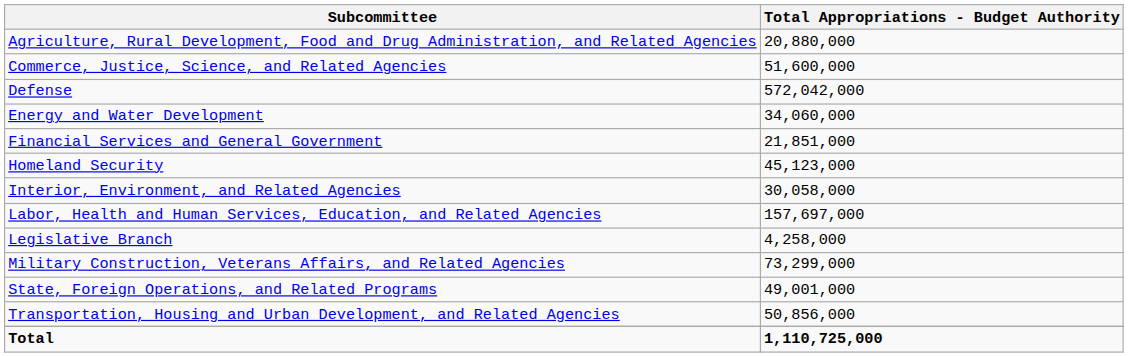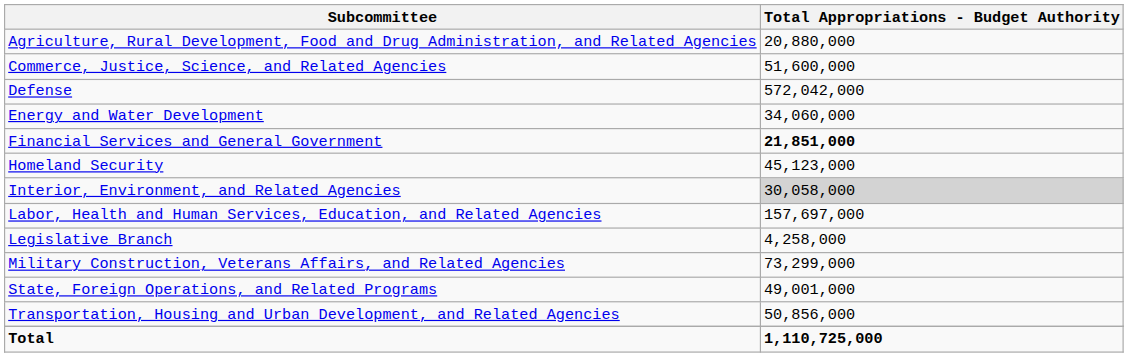(810, 141) normal -> (810, 141) bold
(810, 191) no background -> (810, 191) lightgrey background
